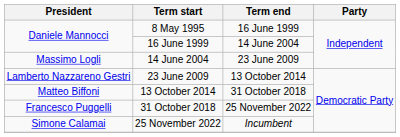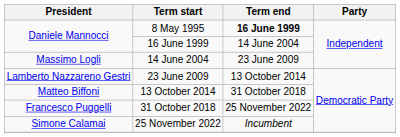(268, 28) normal -> (268, 28) bold
